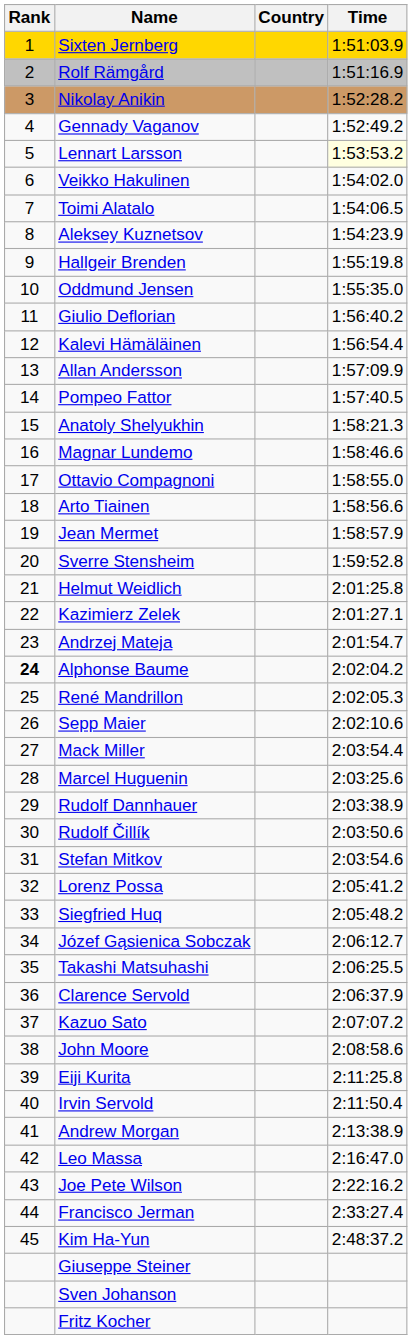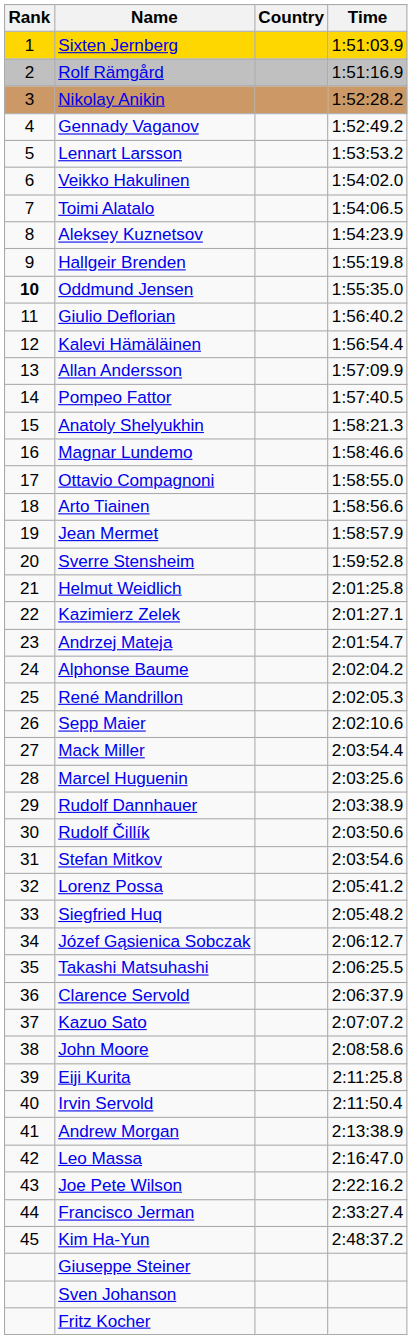(368, 153) lightyellow background -> (368, 153) no background
(29, 289) normal -> (29, 289) bold
(29, 669) bold -> (29, 669) normal
